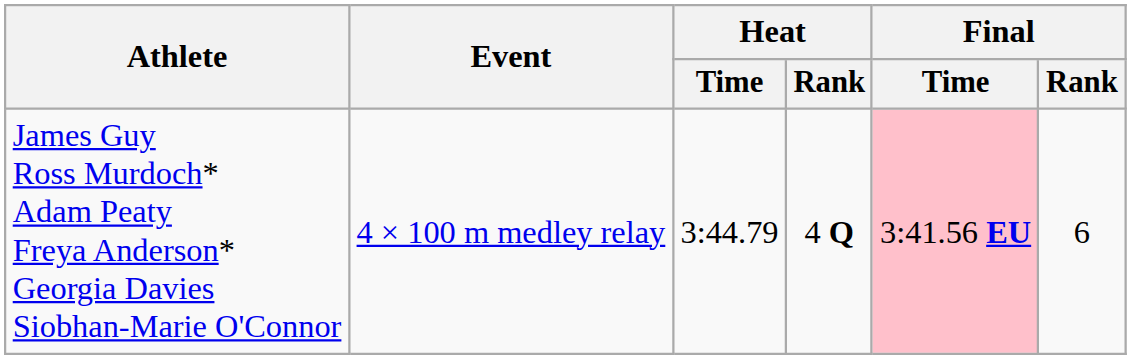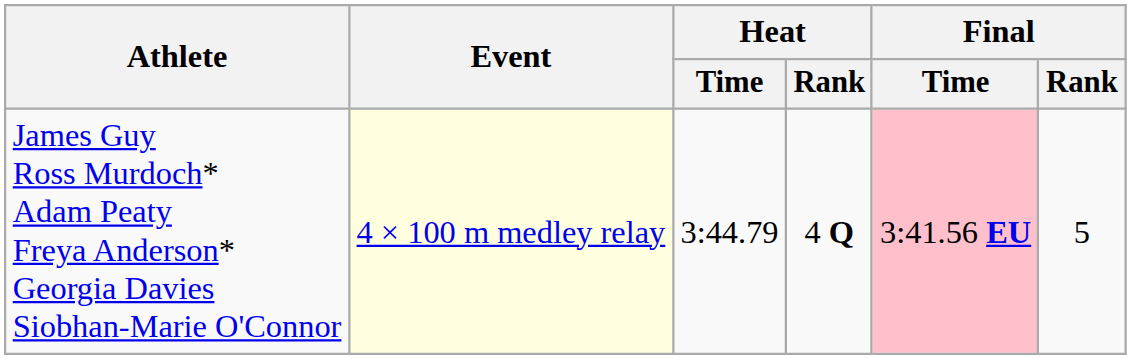(511, 231) no background -> (511, 231) lightyellow background
(1082, 231) 6 -> (1082, 231) 5
